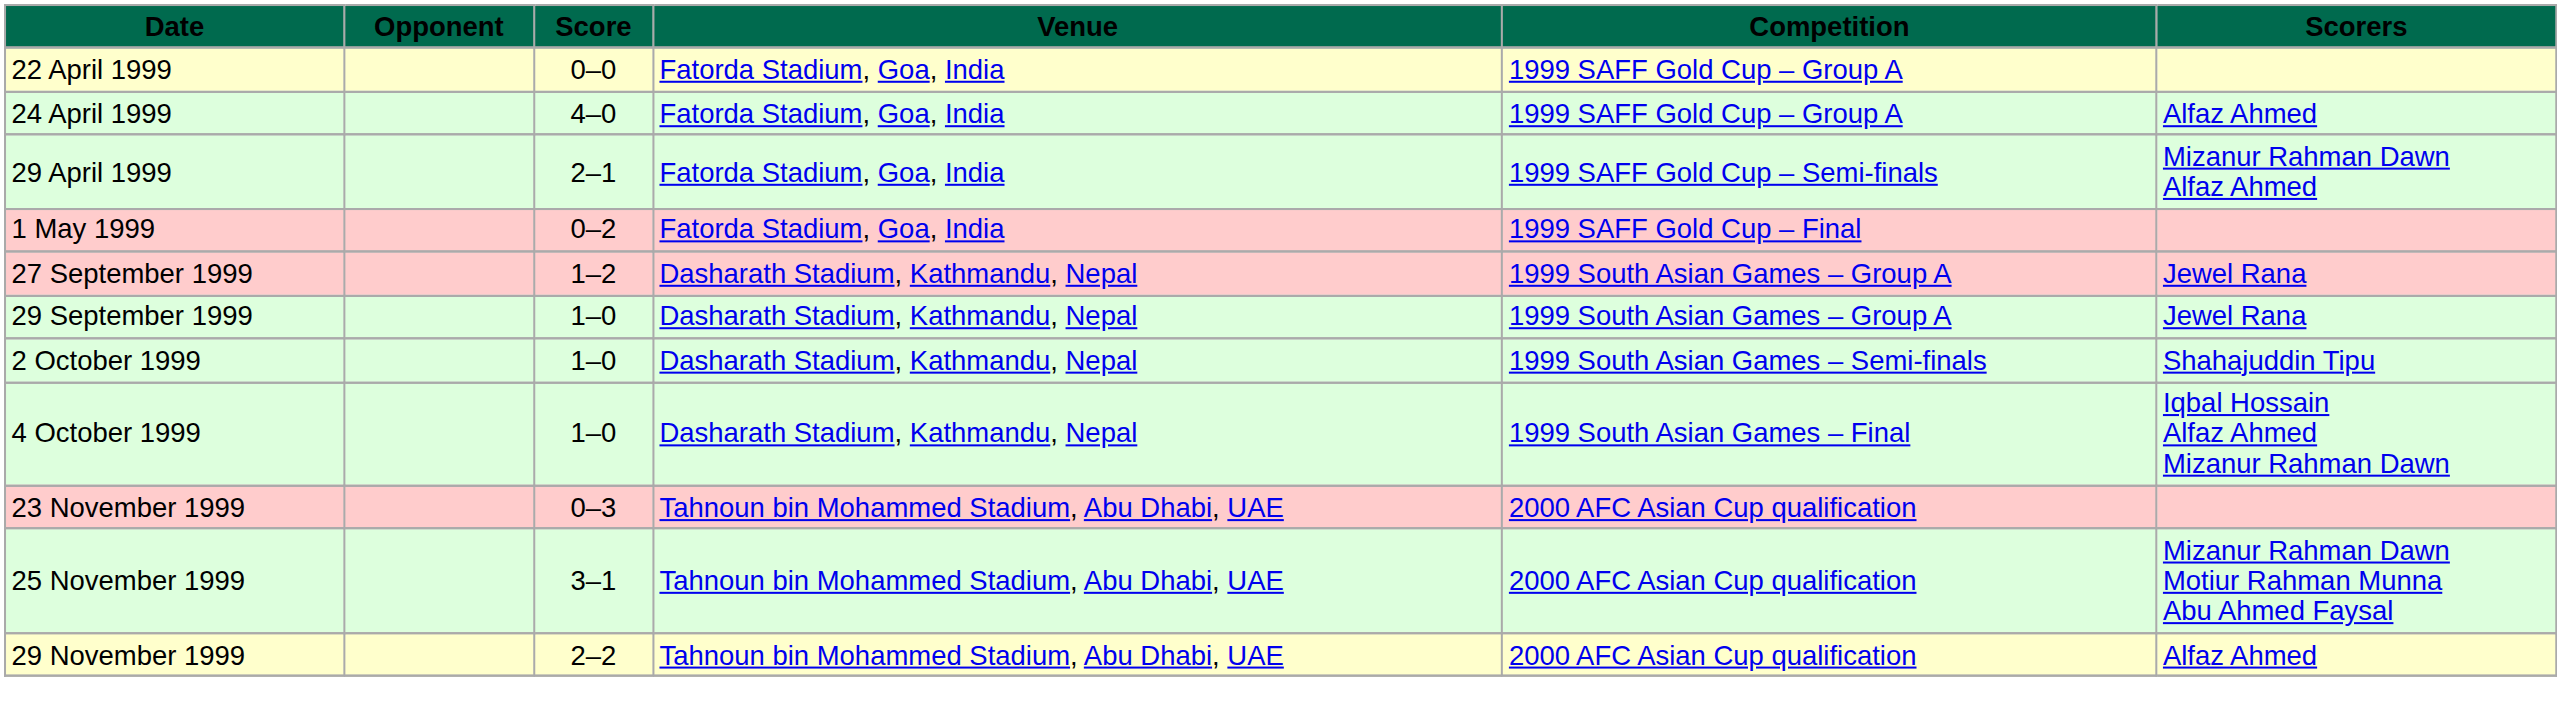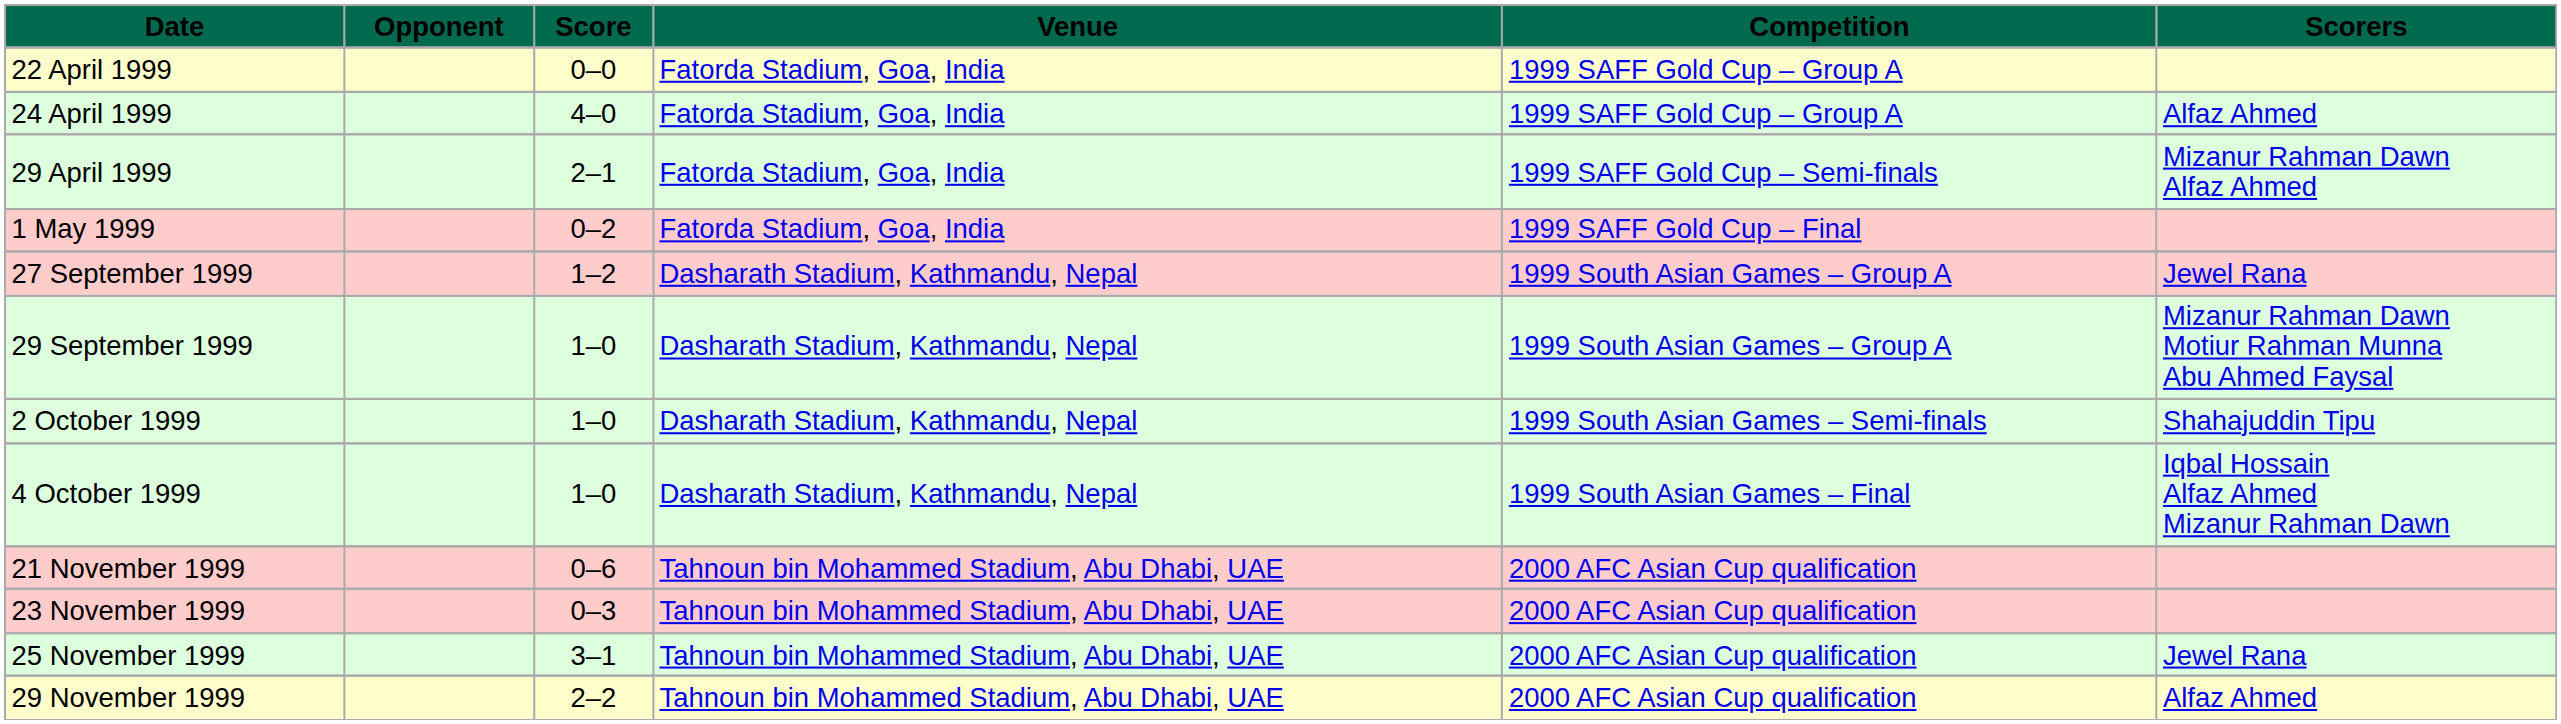(2235, 316) Jewel Rana -> (2306, 347) Mizanur Rahman Dawn Motiur Rahman Munna Abu Ahmed Faysal
+ row: (128, 567)
(2306, 580) Mizanur Rahman Dawn Motiur Rahman Munna Abu Ahmed Faysal -> (2235, 654) Jewel Rana
